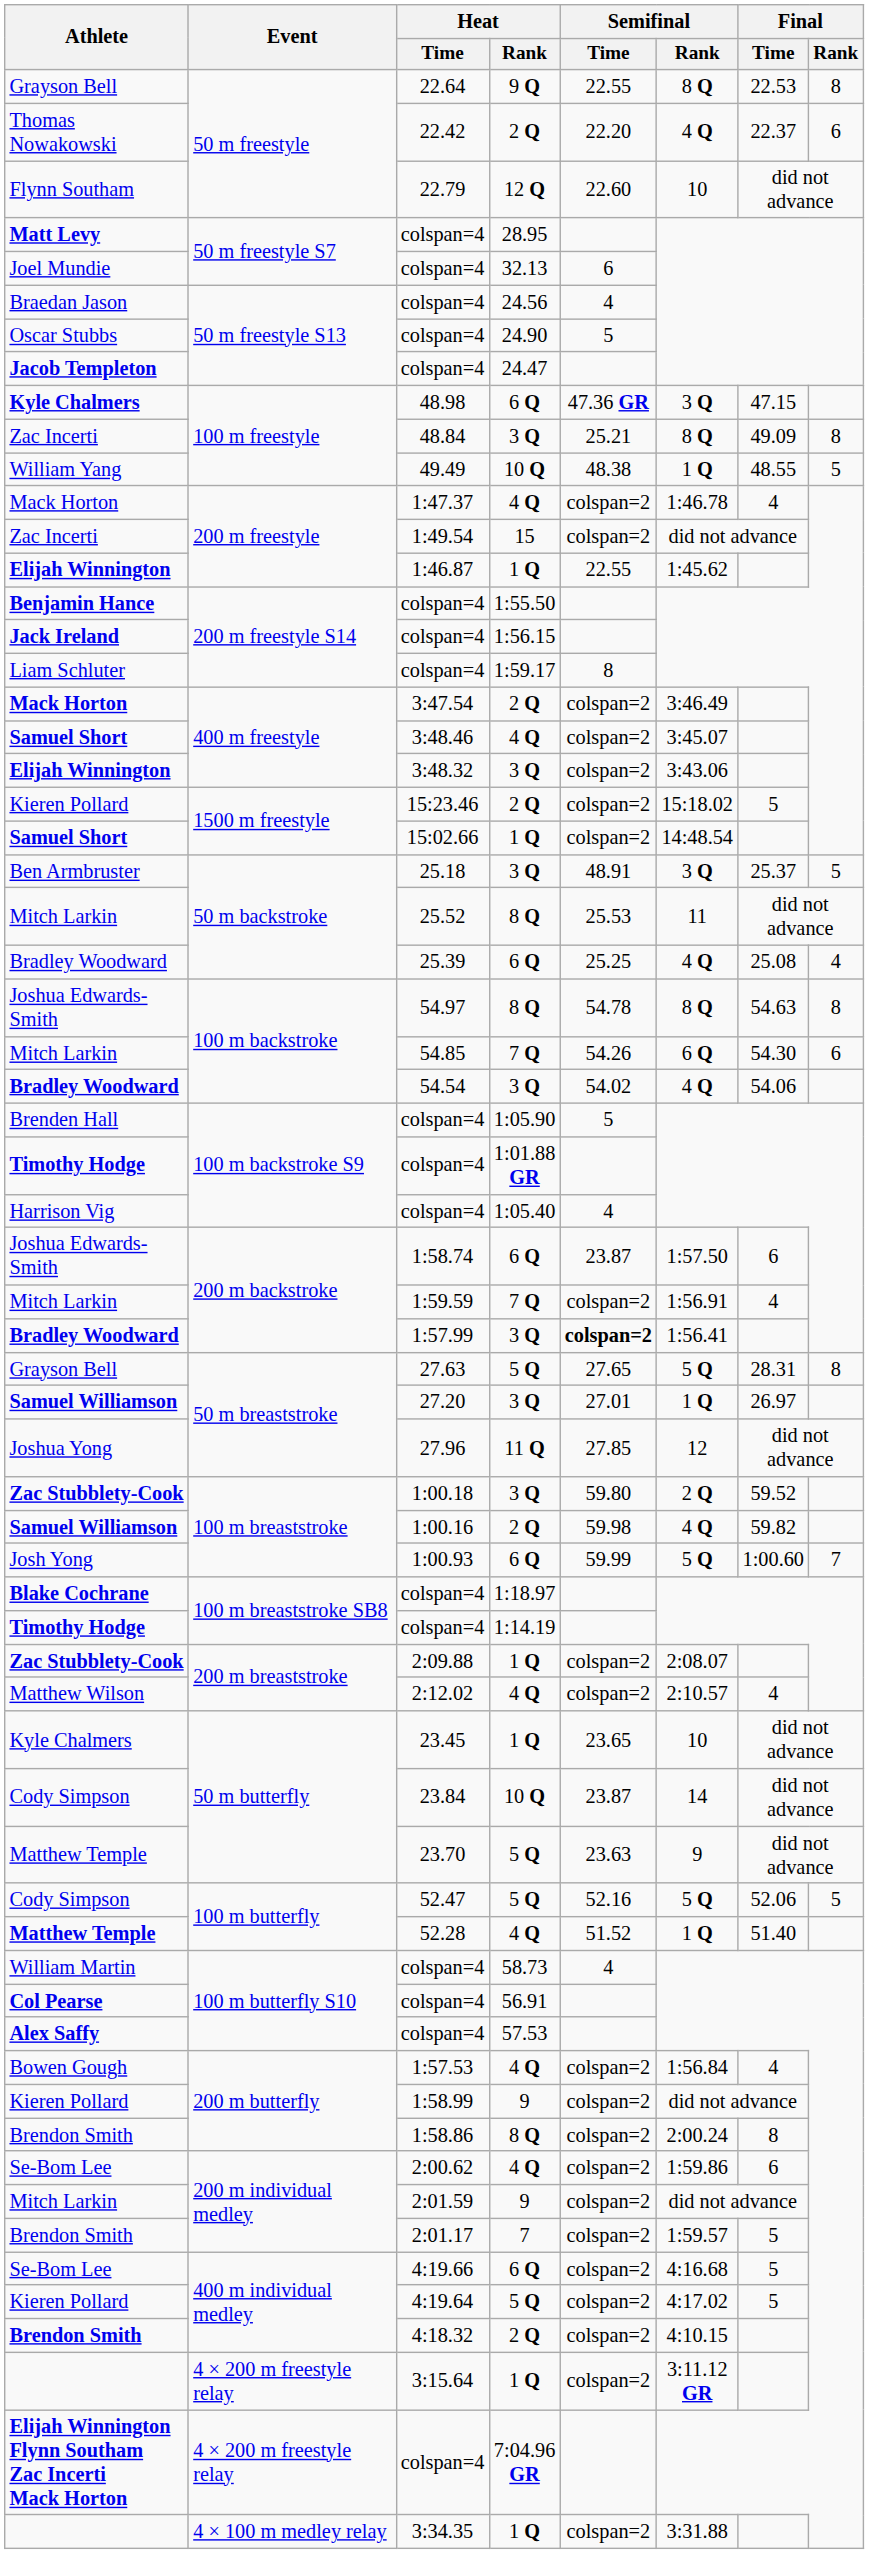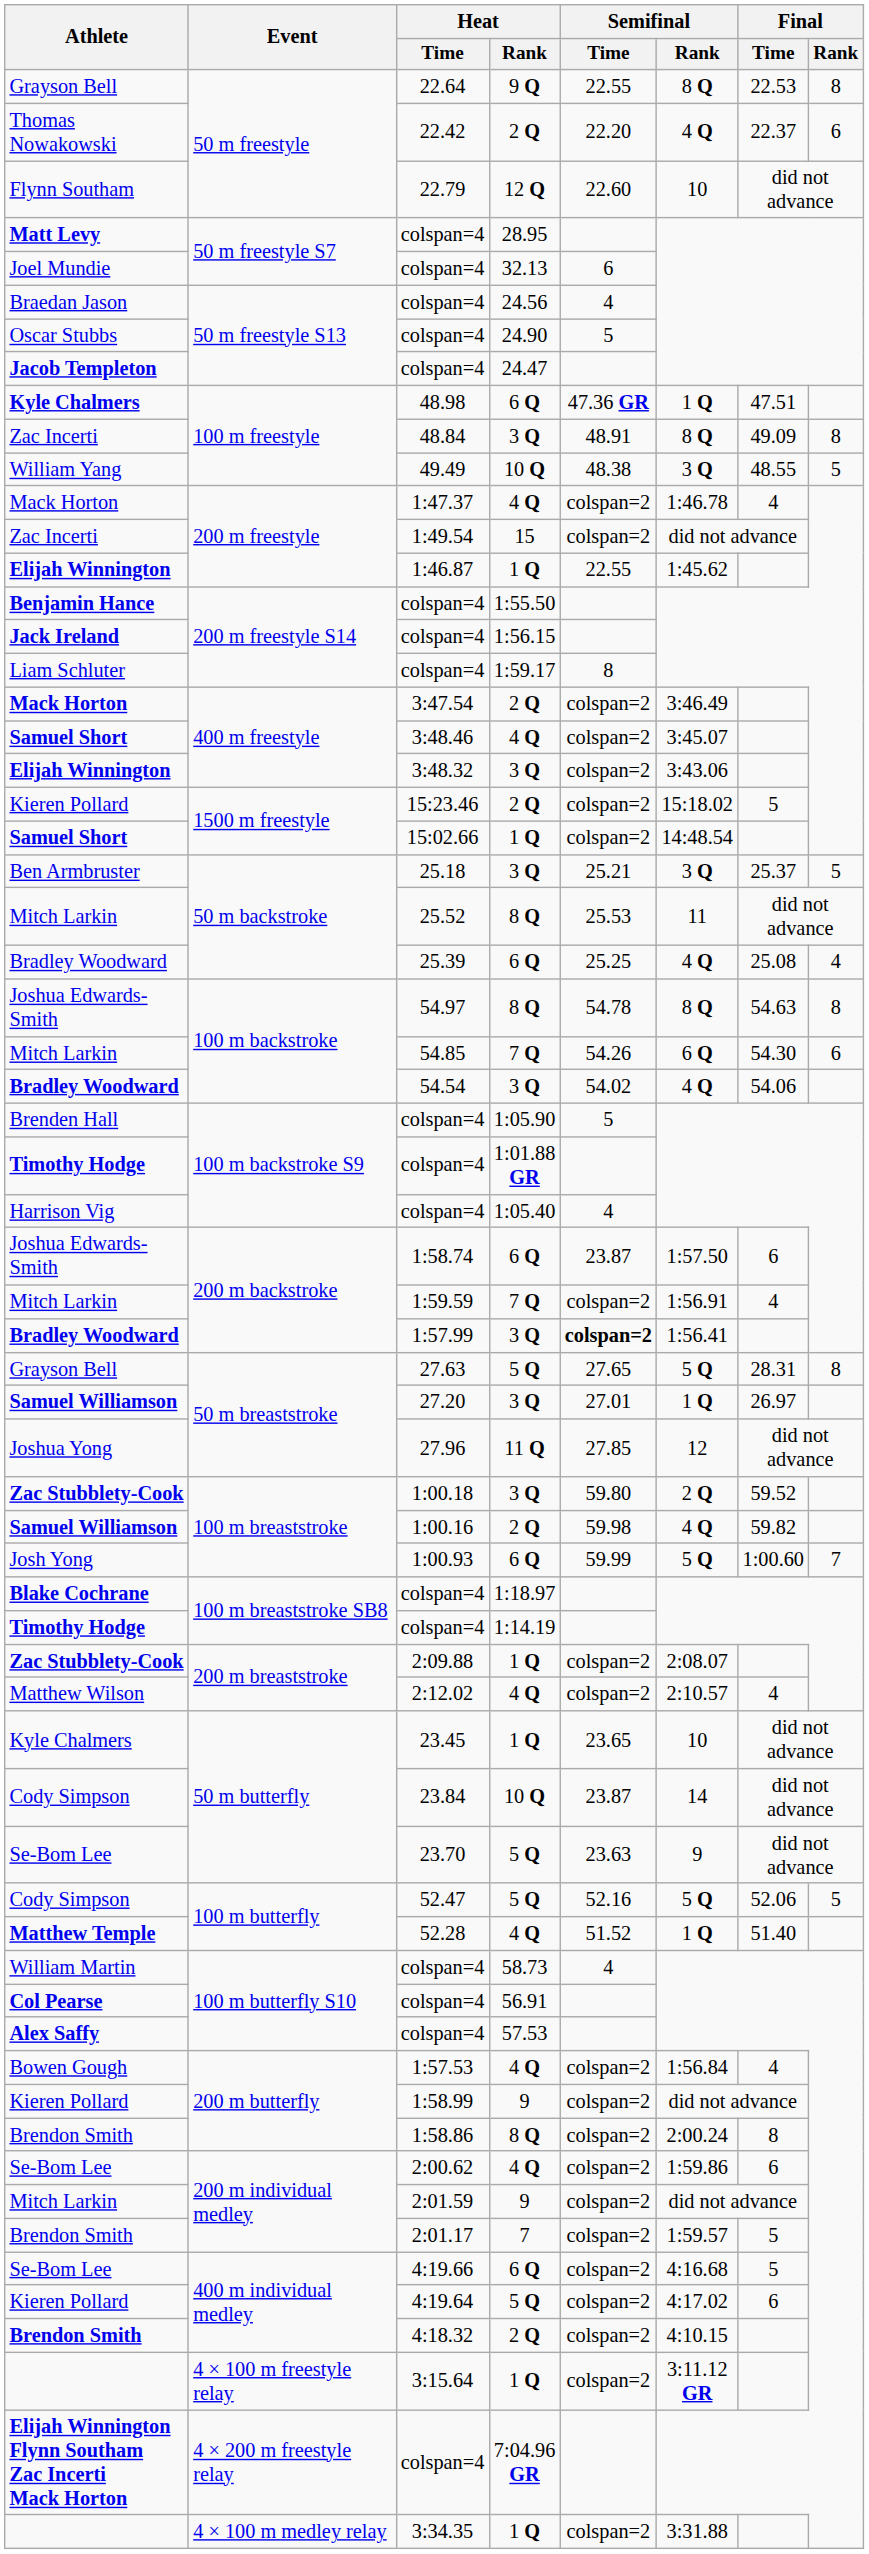(697, 402) 3 Q -> (697, 402) 1 Q
(773, 402) 47.15 -> (773, 402) 47.51
(608, 436) 25.21 -> (608, 436) 48.91
(697, 469) 1 Q -> (697, 469) 3 Q
(608, 871) 48.91 -> (608, 871) 25.21
(78, 1854) Matthew Temple -> (60, 1854) Se-Bom Lee
(773, 2302) 5 -> (773, 2302) 6
(272, 2381) 4 × 200 m freestyle relay -> (272, 2381) 4 × 100 m freestyle relay
